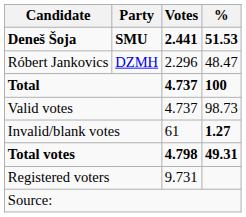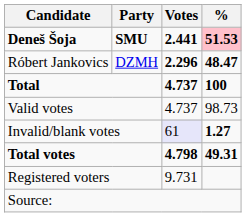(221, 39) no background -> (221, 39) pink background
(181, 62) normal -> (181, 62) bold
(221, 62) normal -> (221, 62) bold
(172, 131) no background -> (172, 131) lavender background
